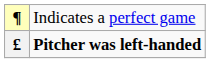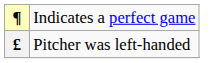(117, 44) bold -> (112, 44) normal
